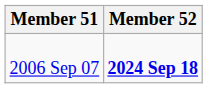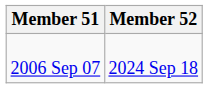(153, 68) bold -> (153, 68) normal
